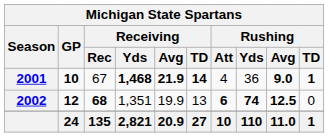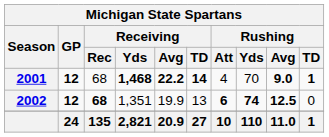(71, 79) 10 -> (71, 79) 12
(99, 79) 67 -> (99, 79) 68
(171, 79) 21.9 -> (171, 79) 22.2
(251, 79) 36 -> (251, 79) 70
